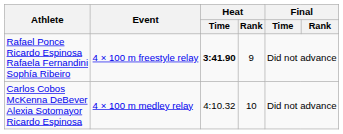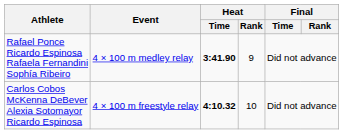(146, 58) 4 × 100 m freestyle relay -> (143, 58) 4 × 100 m medley relay
(143, 105) 4 × 100 m medley relay -> (146, 105) 4 × 100 m freestyle relay
(219, 105) normal -> (219, 105) bold
